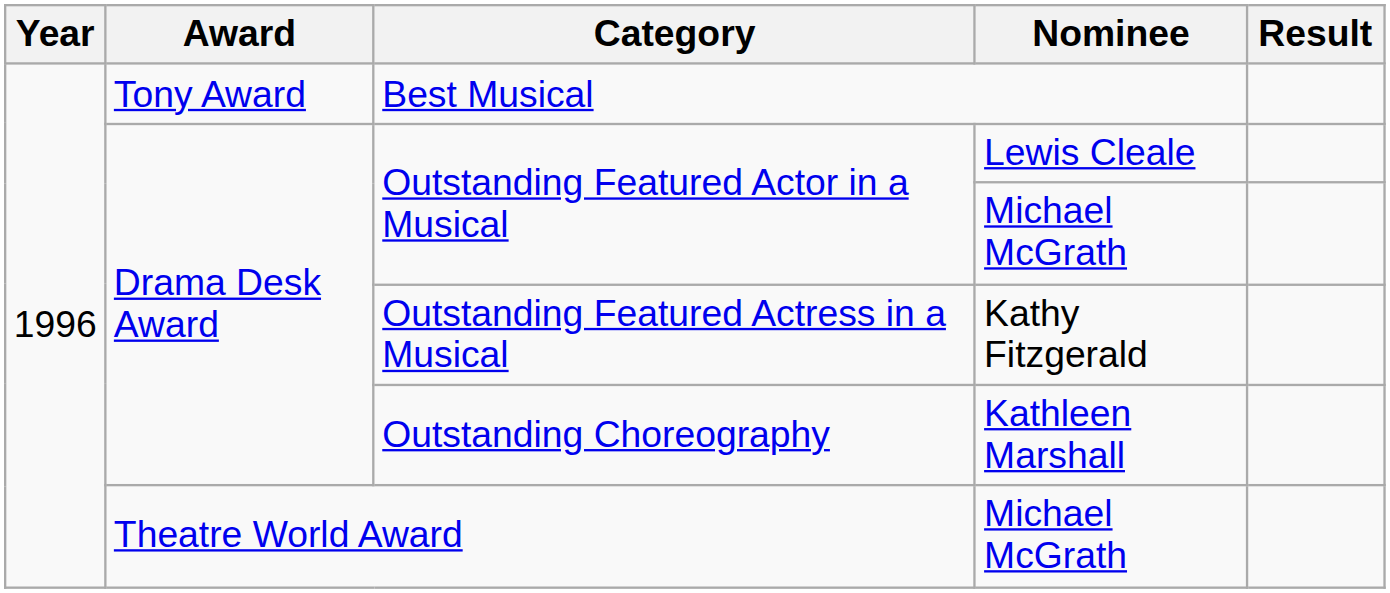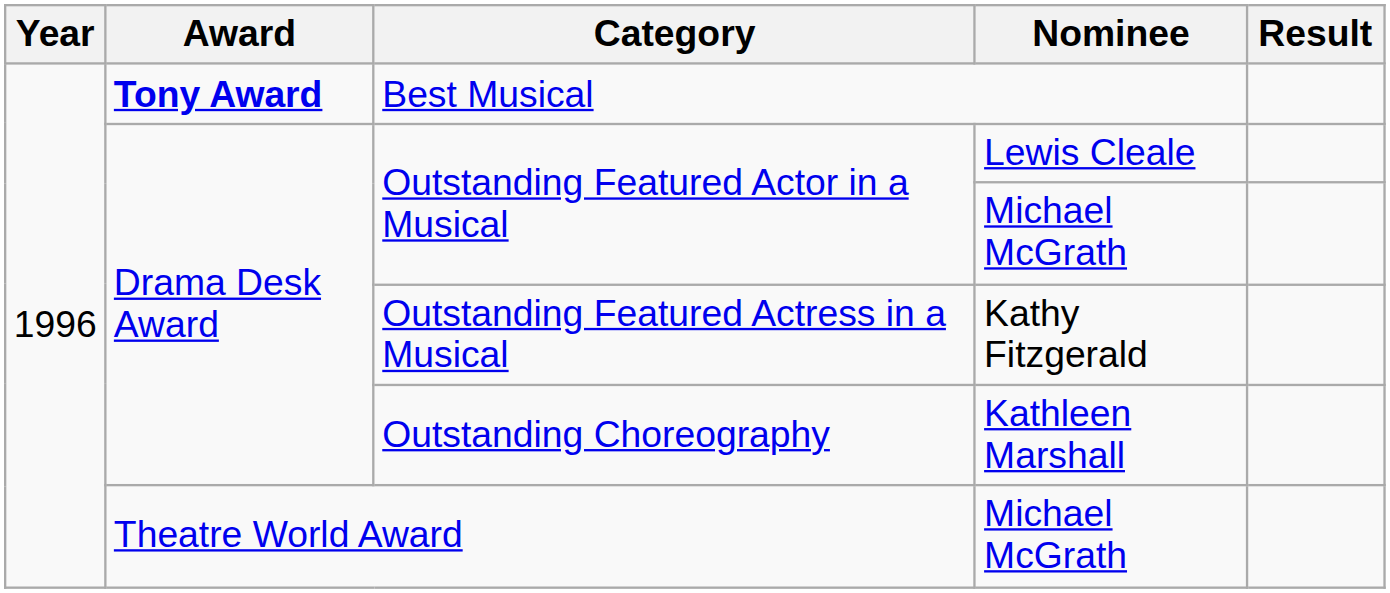(210, 93) normal -> (218, 93) bold
